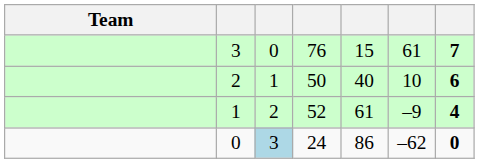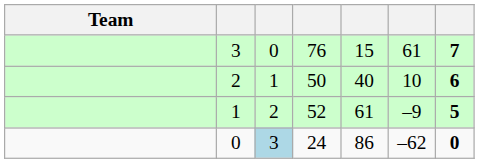(455, 111) 4 -> (455, 111) 5
